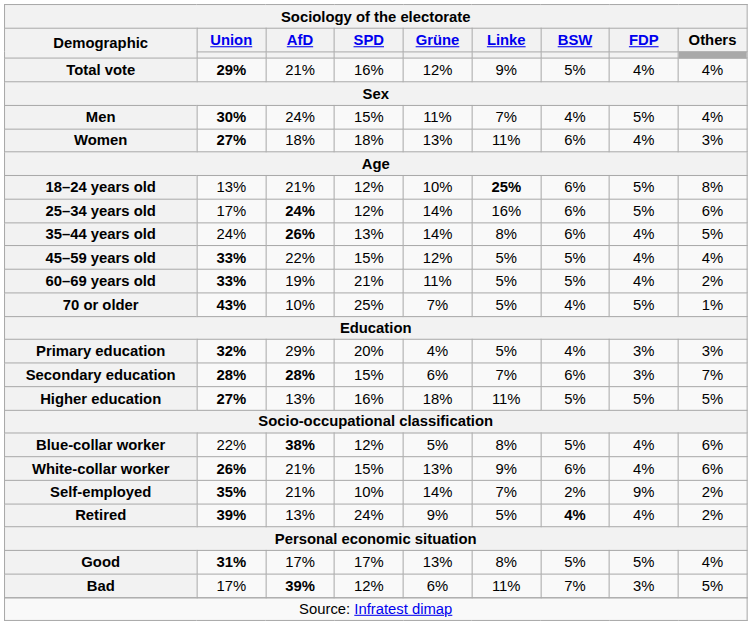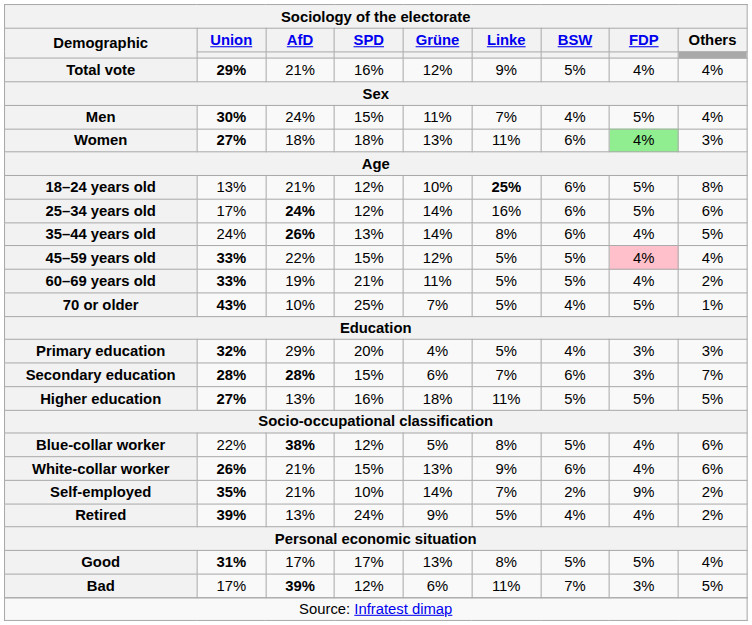(644, 141) no background -> (644, 141) lightgreen background
(644, 258) no background -> (644, 258) pink background
(575, 516) bold -> (575, 516) normal
